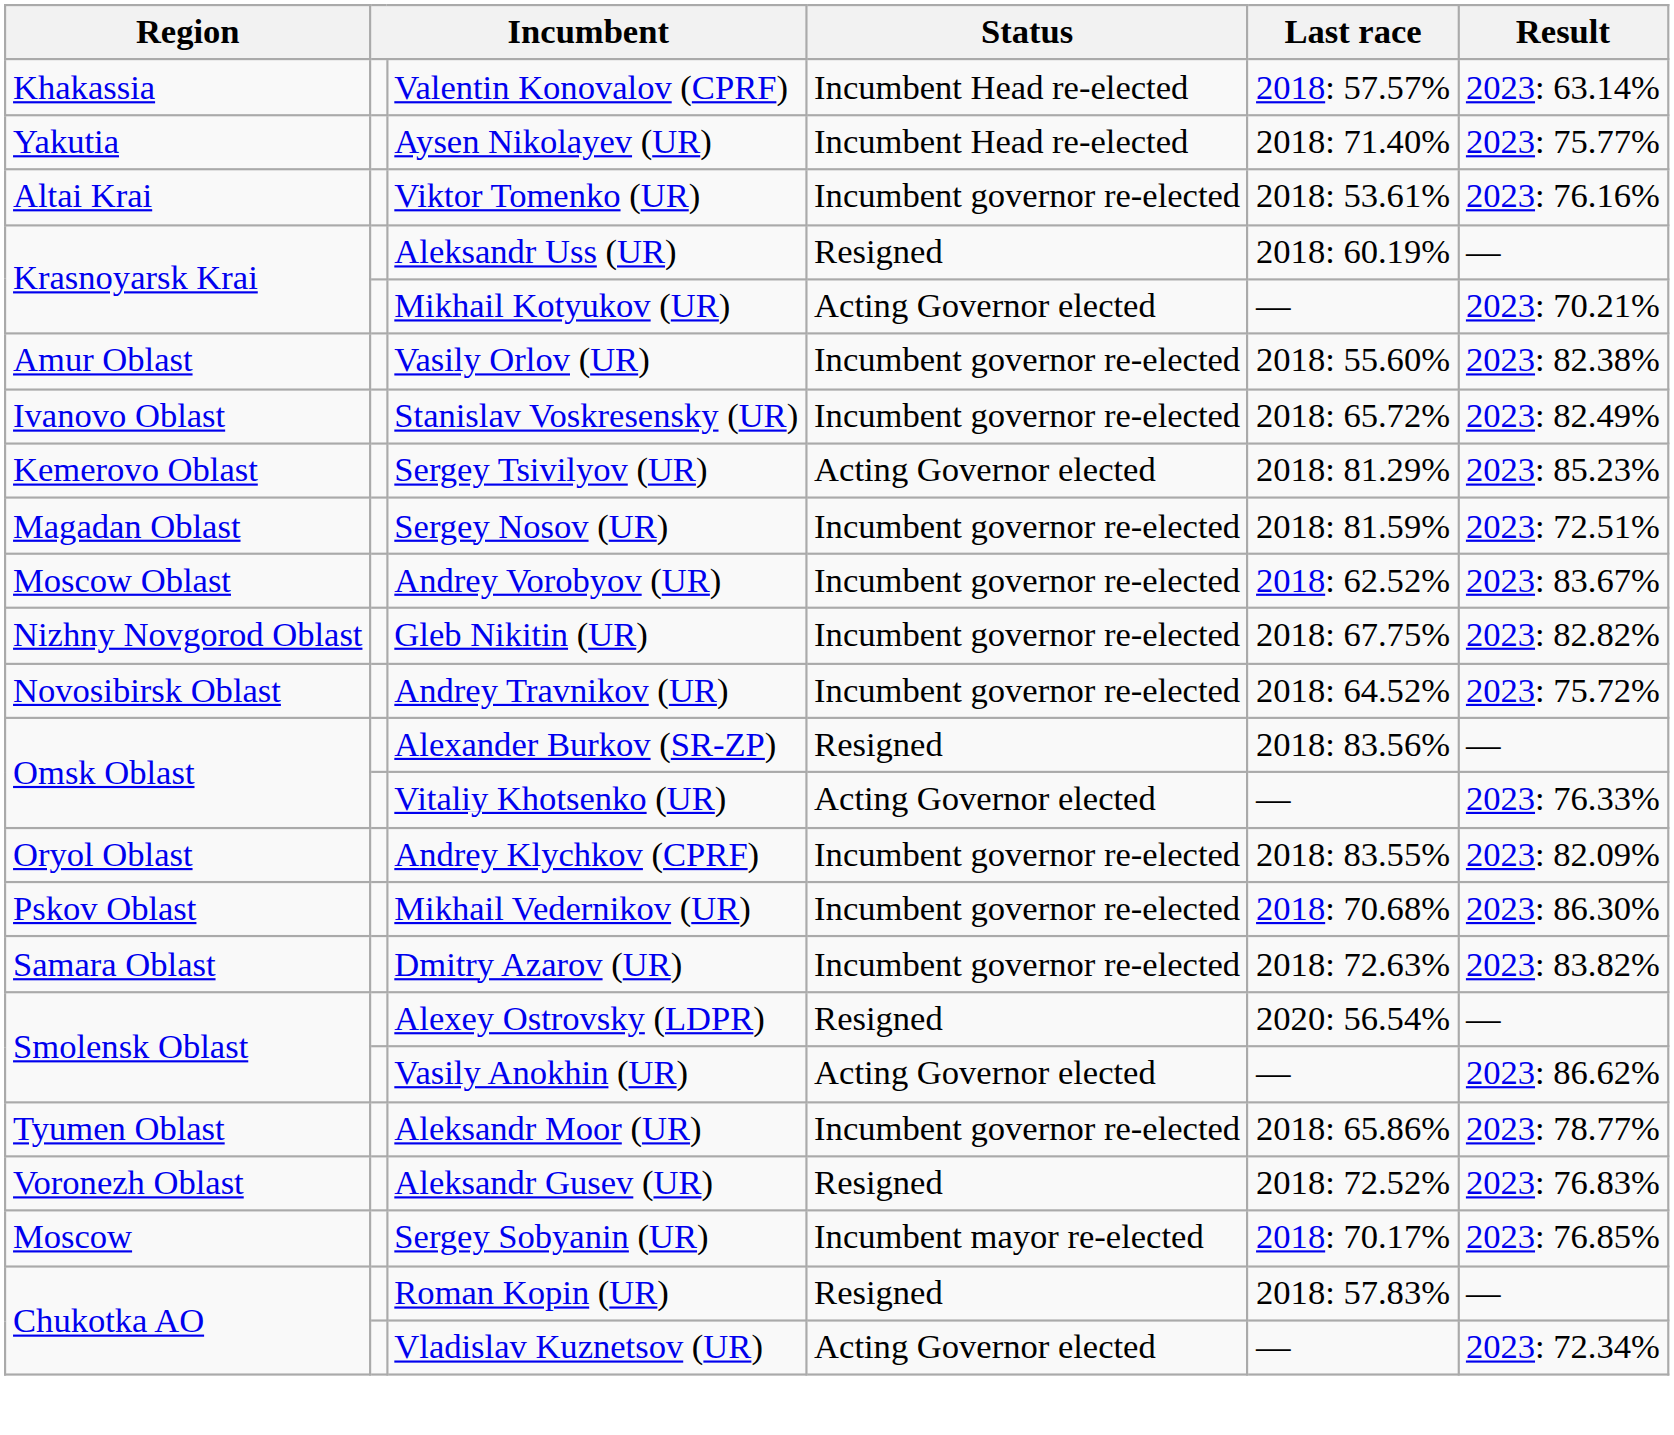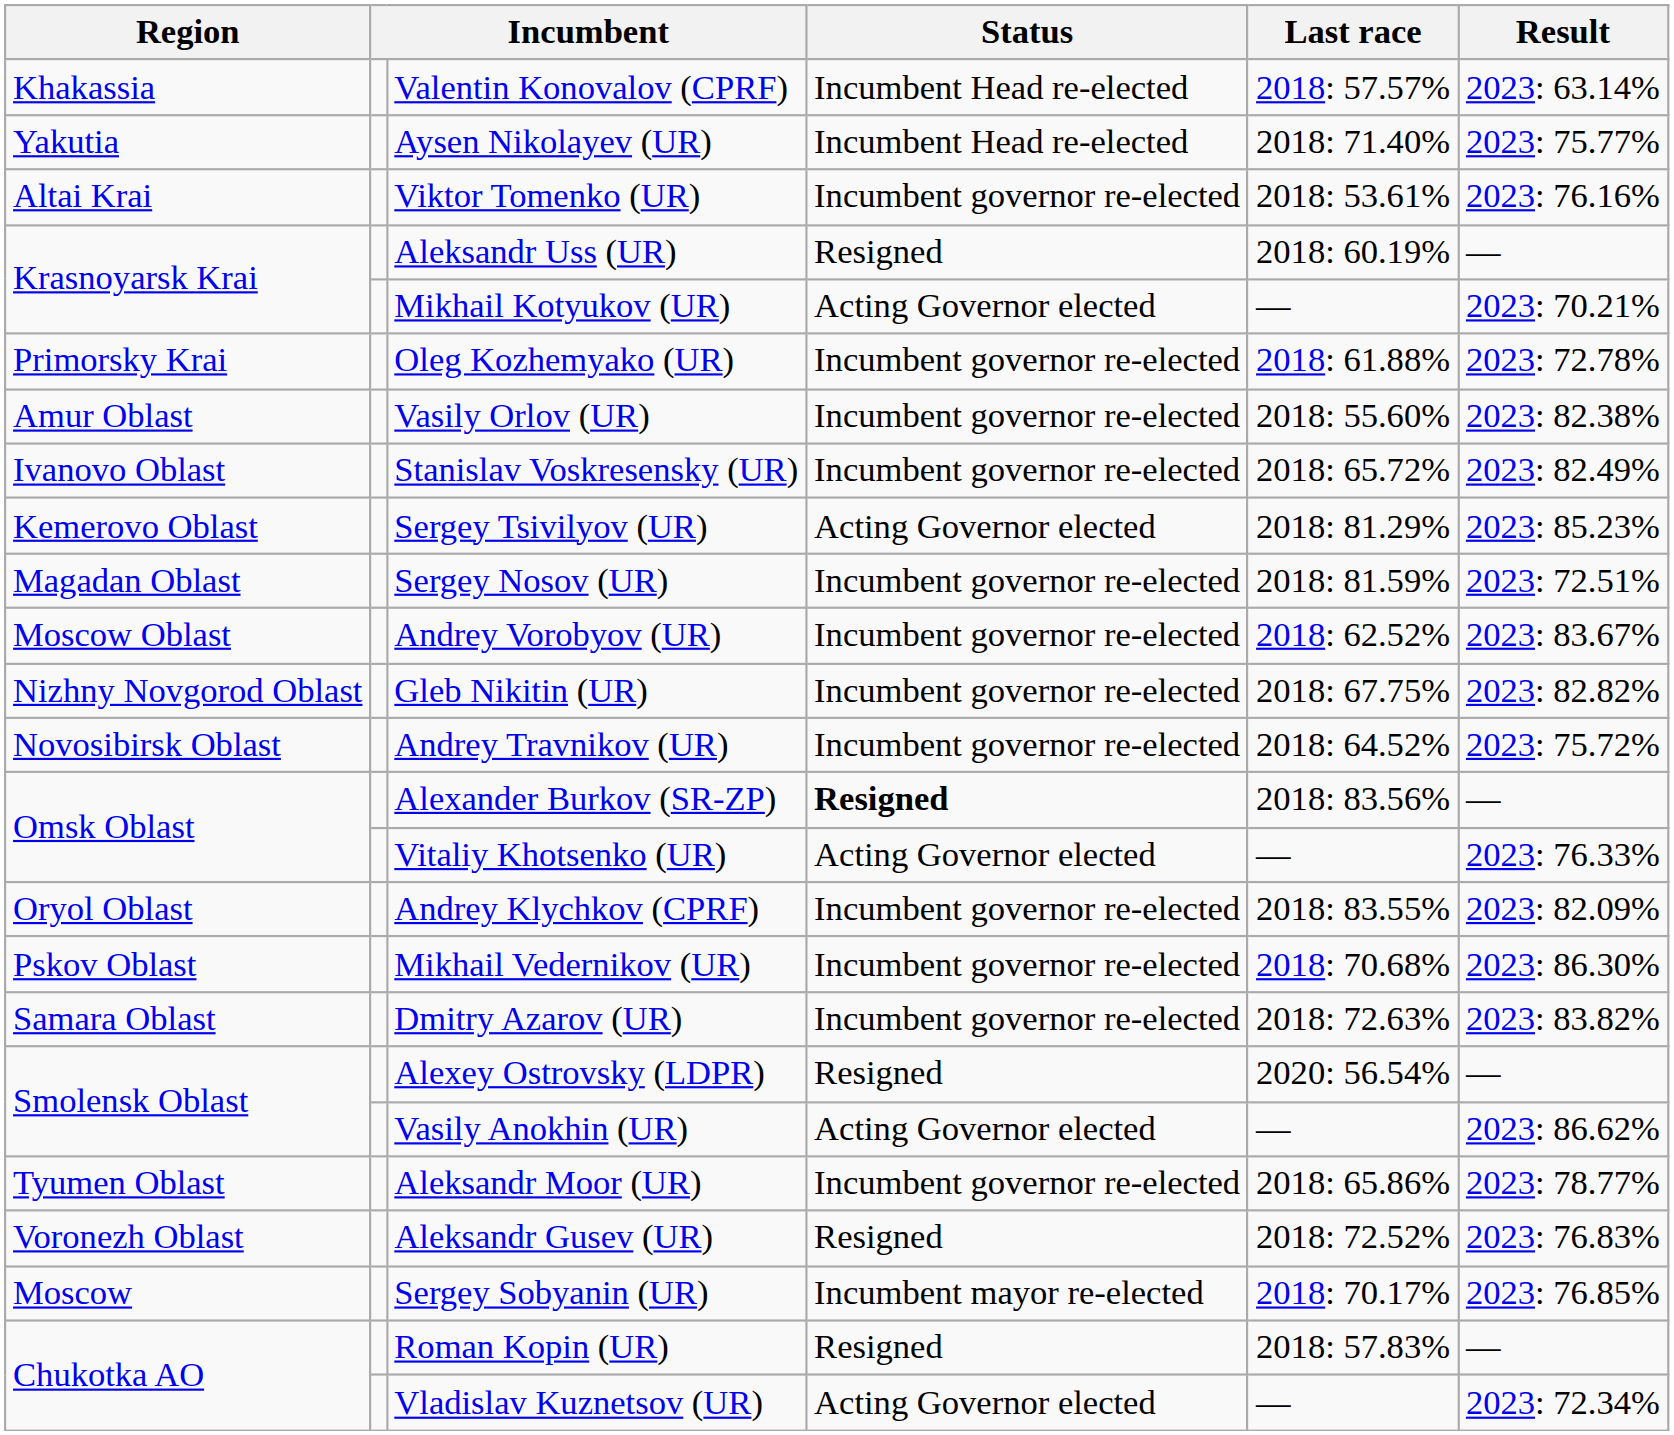+ row: (564, 360)
(878, 744) normal -> (881, 799) bold
